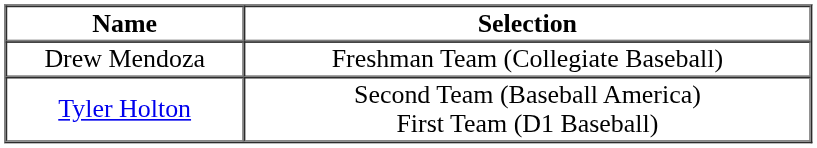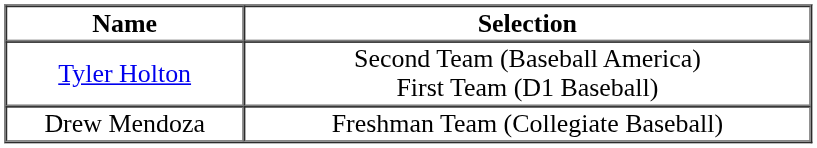rows swapped: (125, 108) <-> (125, 58)
